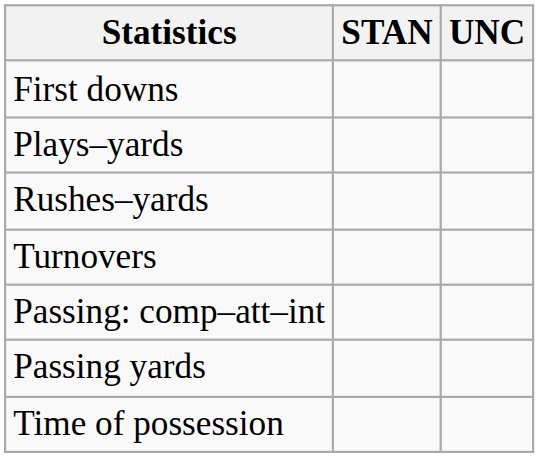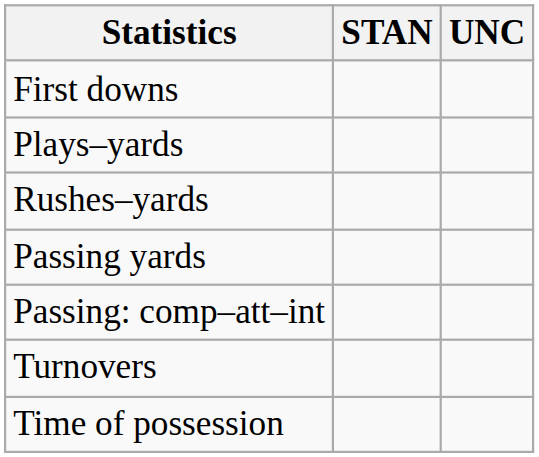rows swapped: (110, 367) <-> (85, 255)
